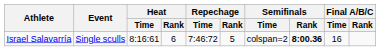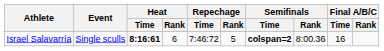(144, 39) normal -> (145, 39) bold
(267, 39) normal -> (270, 39) bold
(307, 39) bold -> (311, 39) normal
